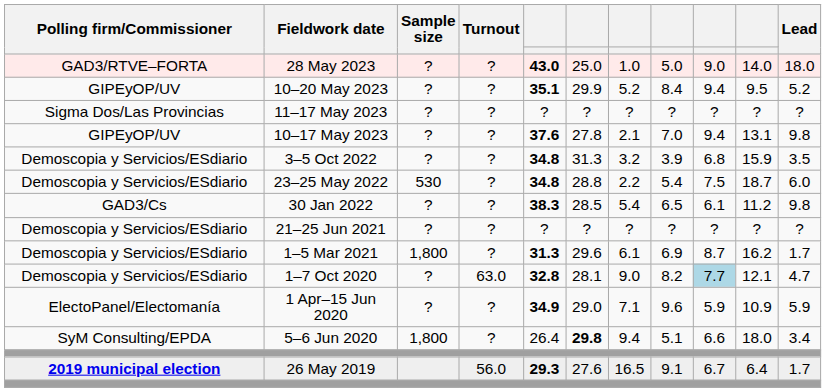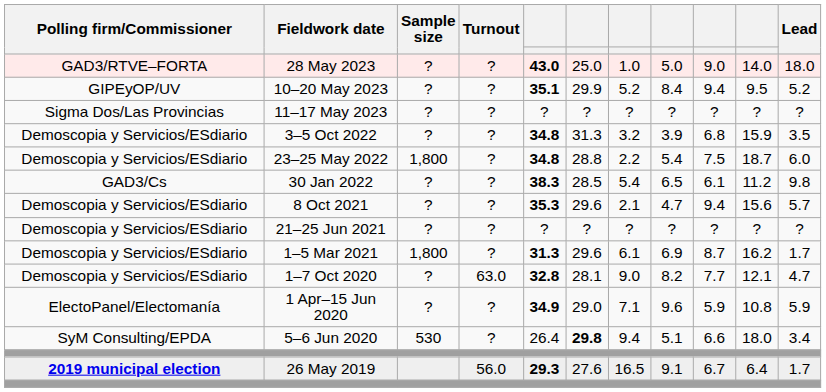- row: (134, 135)
(428, 182) 530 -> (428, 159) 1,800
+ row: (134, 205)
(714, 275) lightblue background -> (714, 275) no background
(757, 306) 10.9 -> (757, 306) 10.8
(428, 338) 1,800 -> (428, 338) 530
